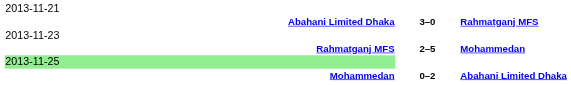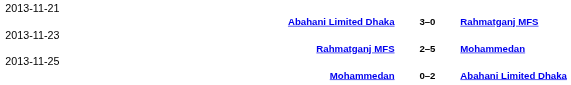(32, 62) lightgreen background -> (32, 62) no background
